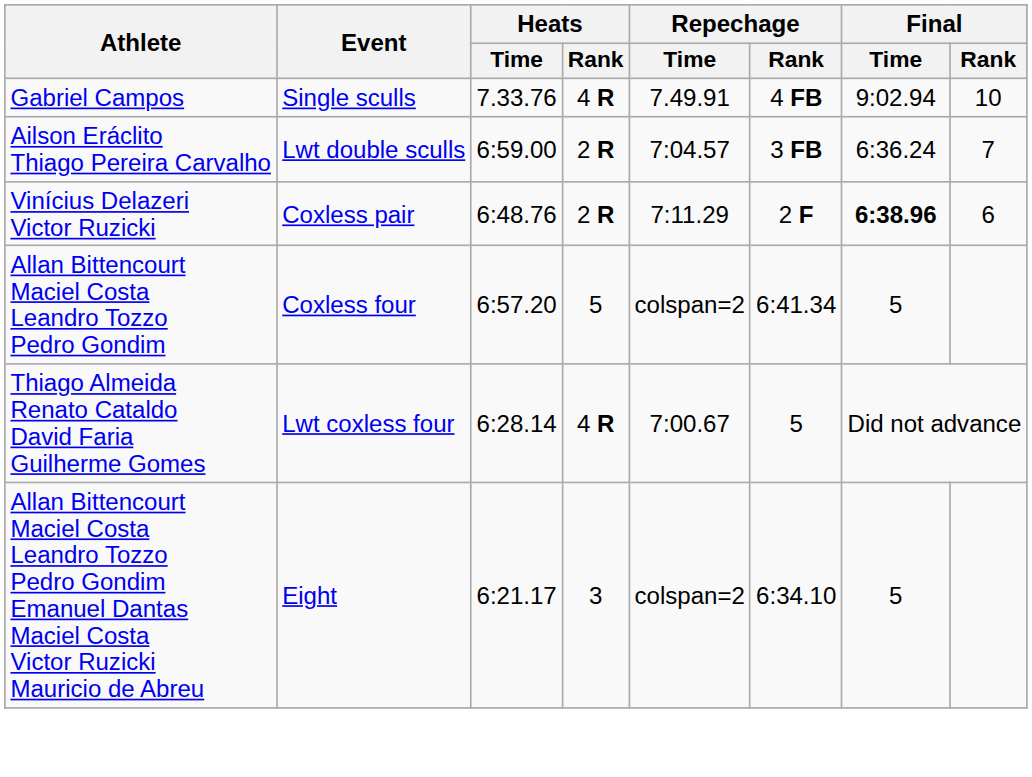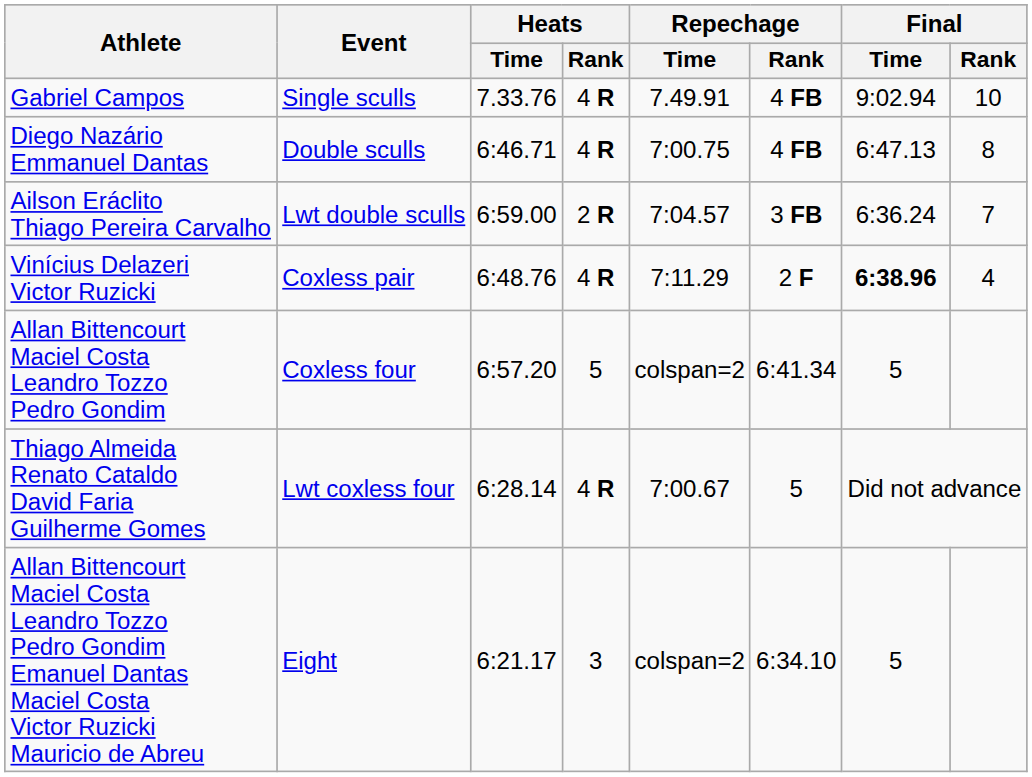+ row: (109, 149)
(596, 214) 2 R -> (596, 279) 4 R
(988, 214) 6 -> (988, 279) 4
